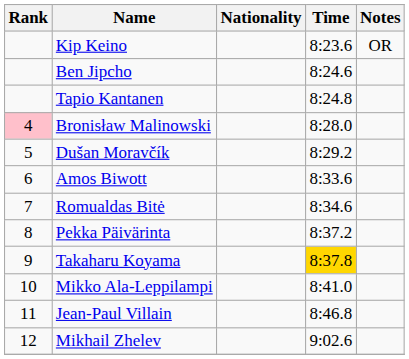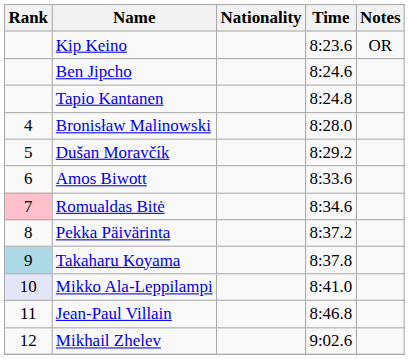(28, 125) pink background -> (28, 125) no background
(28, 206) no background -> (28, 206) pink background
(28, 260) no background -> (28, 260) lightblue background
(331, 260) gold background -> (331, 260) no background
(28, 286) no background -> (28, 286) lavender background
